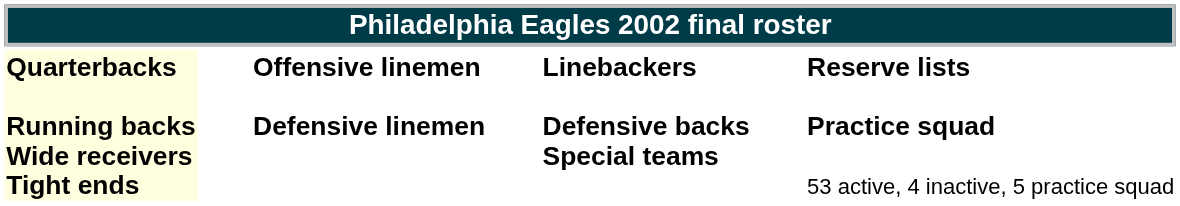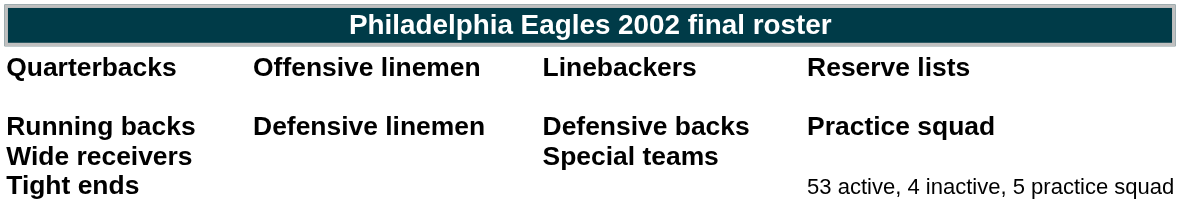(101, 125) lightyellow background -> (101, 125) no background
